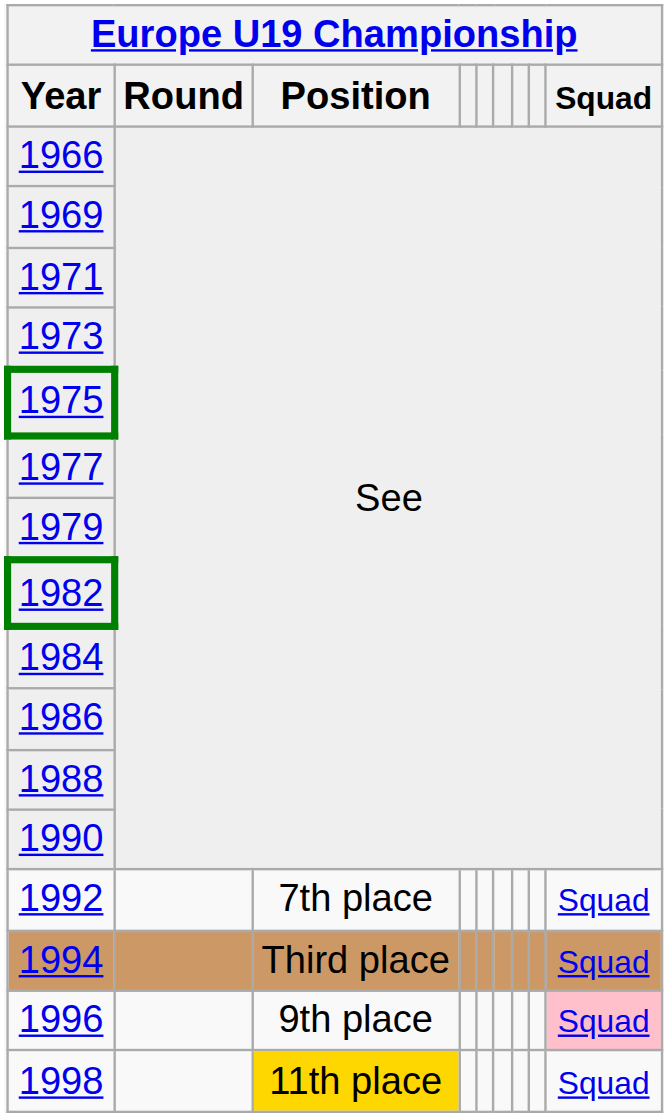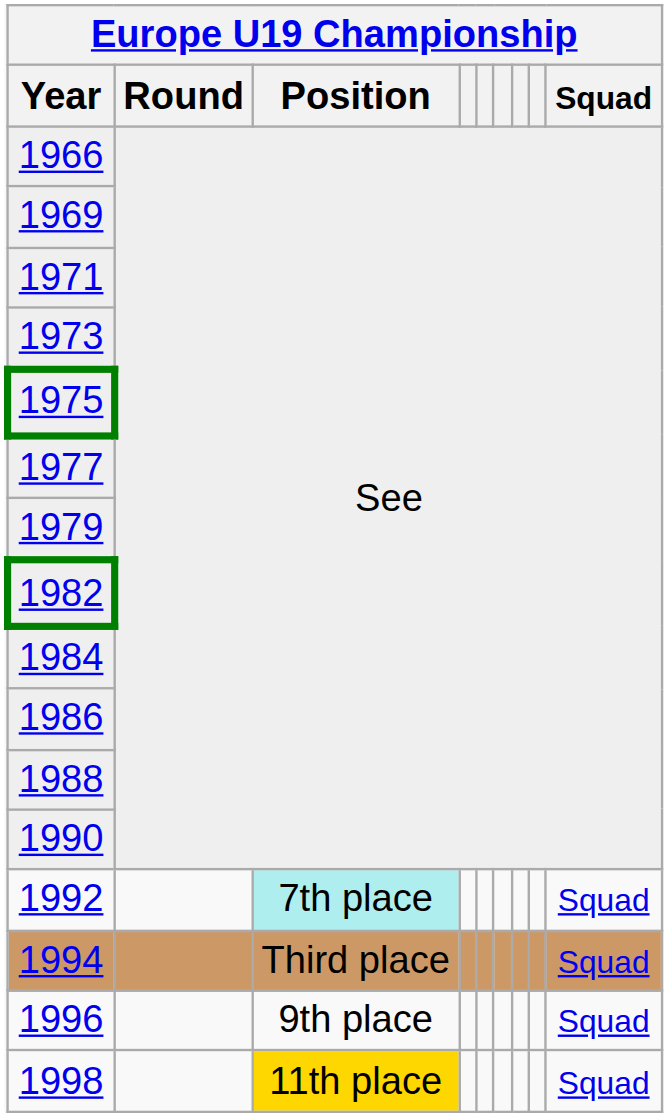(356, 899) no background -> (356, 899) paleturquoise background
(604, 1022) pink background -> (604, 1022) no background
